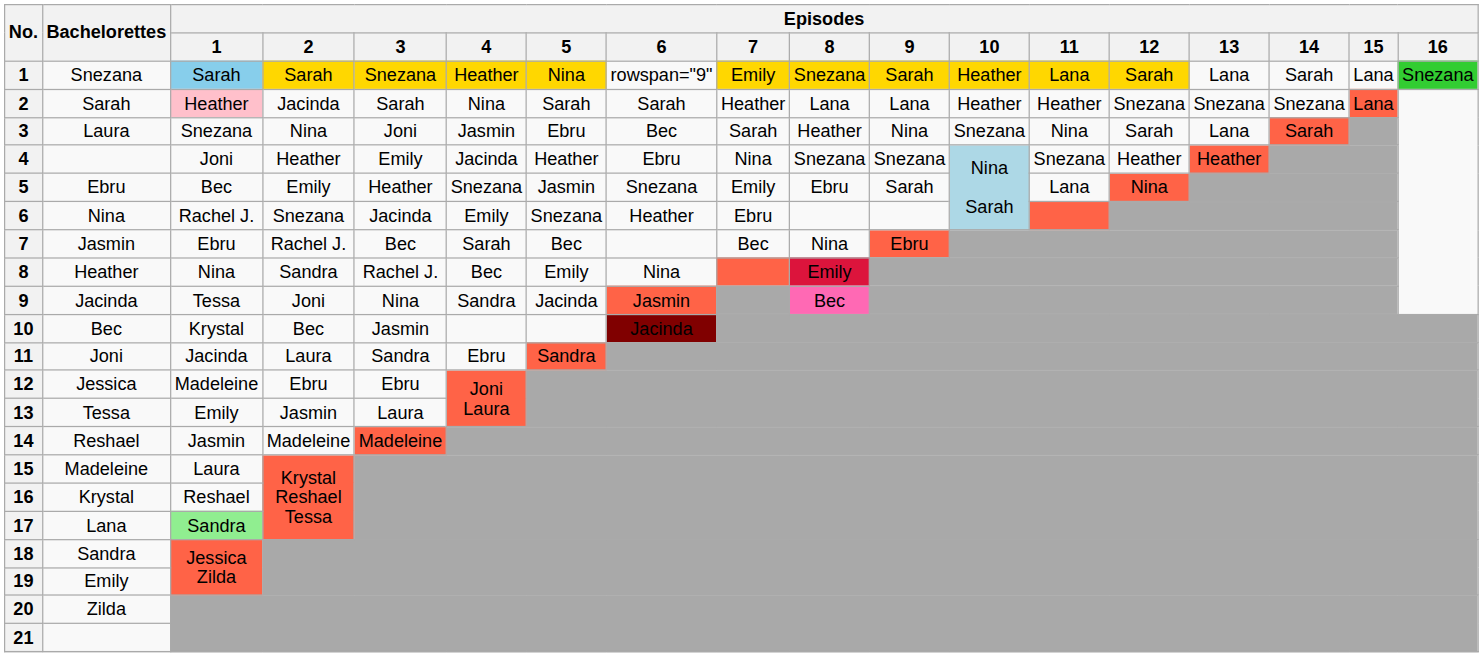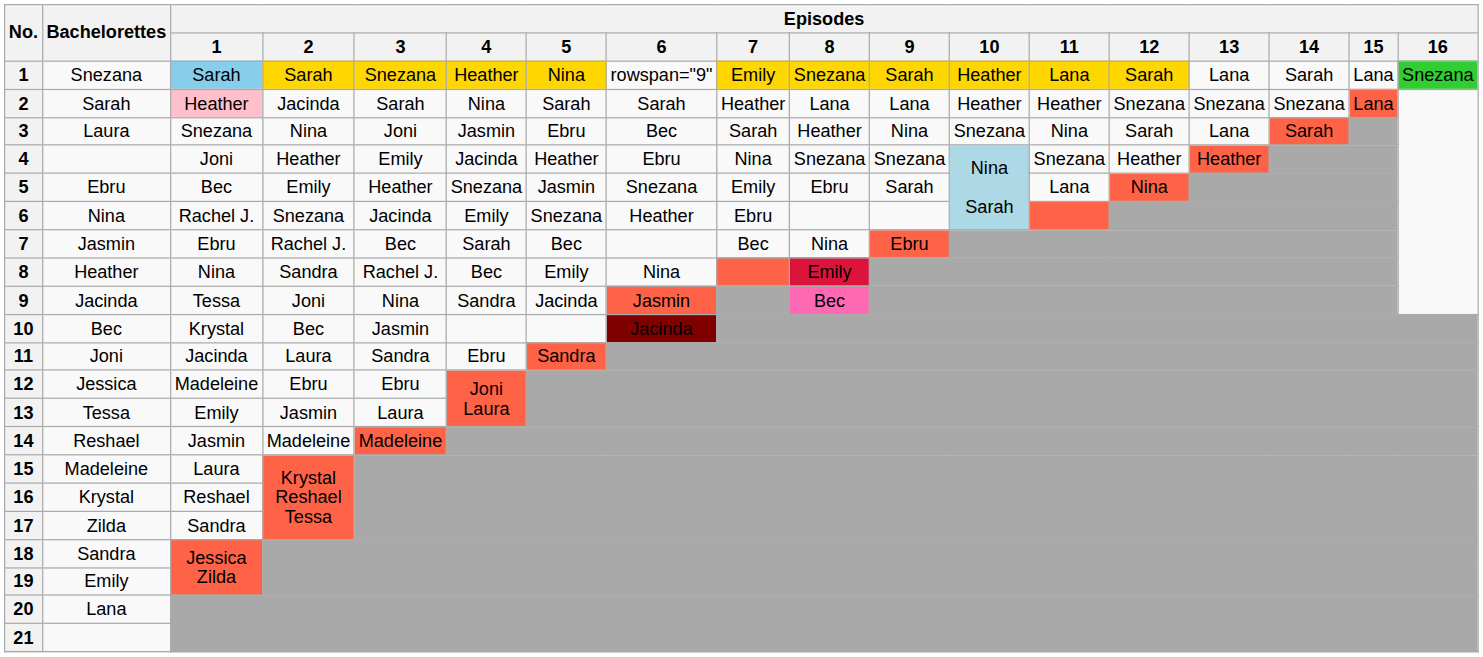(106, 525) Lana -> (106, 525) Zilda
(216, 525) lightgreen background -> (216, 525) no background
(106, 609) Zilda -> (106, 609) Lana
